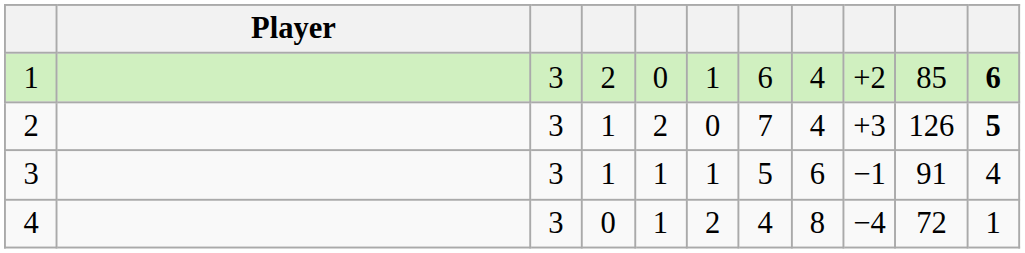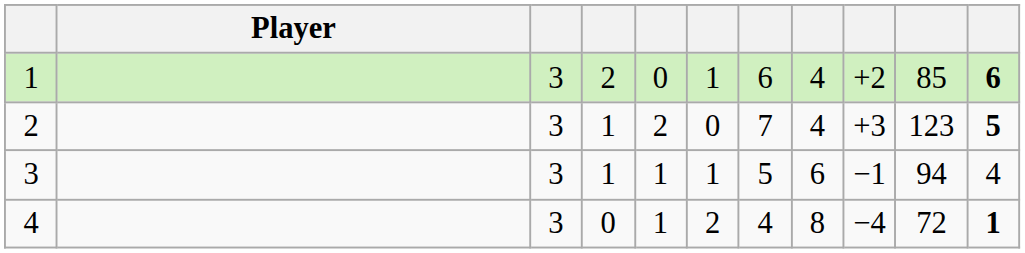(931, 125) 126 -> (931, 125) 123
(931, 174) 91 -> (931, 174) 94
(993, 222) normal -> (993, 222) bold
